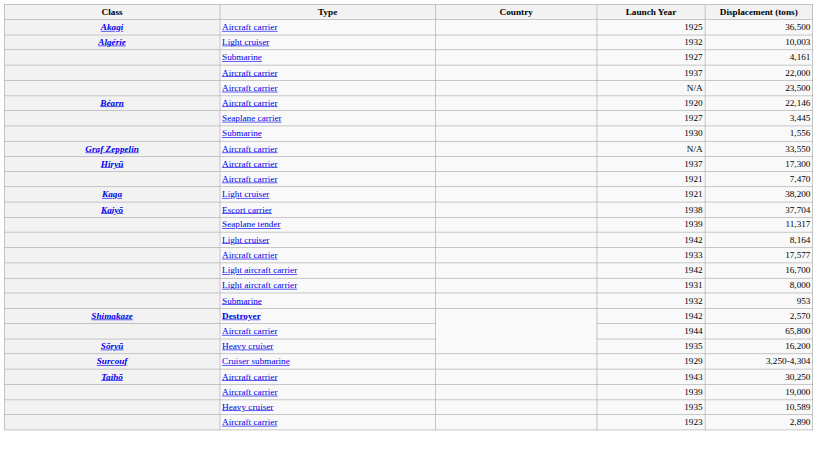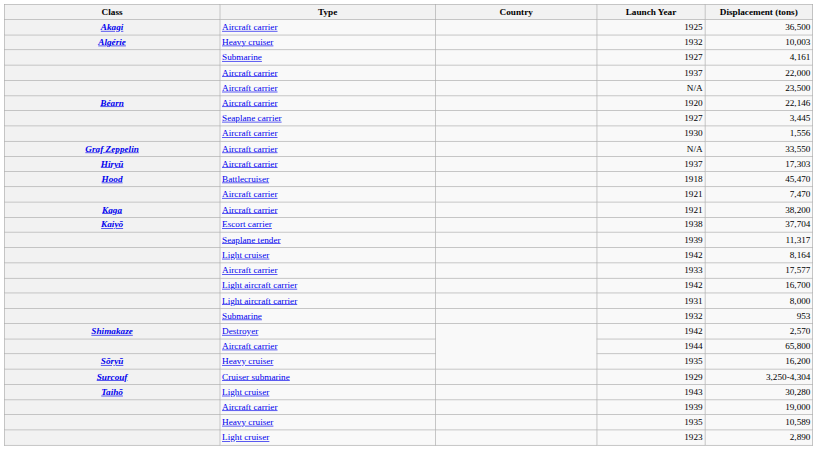(246, 42) Light cruiser -> (248, 42) Heavy cruiser
(242, 134) Submarine -> (250, 134) Aircraft carrier
(798, 164) 17,300 -> (798, 164) 17,303
+ row: (112, 179)
(246, 194) Light cruiser -> (250, 210) Aircraft carrier
(241, 316) bold -> (240, 331) normal
(250, 377) Aircraft carrier -> (246, 392) Light cruiser
(798, 377) 30,250 -> (798, 392) 30,280
(250, 422) Aircraft carrier -> (246, 438) Light cruiser
